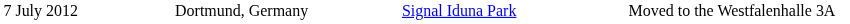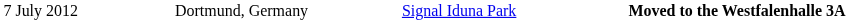(732, 10) normal -> (737, 10) bold
